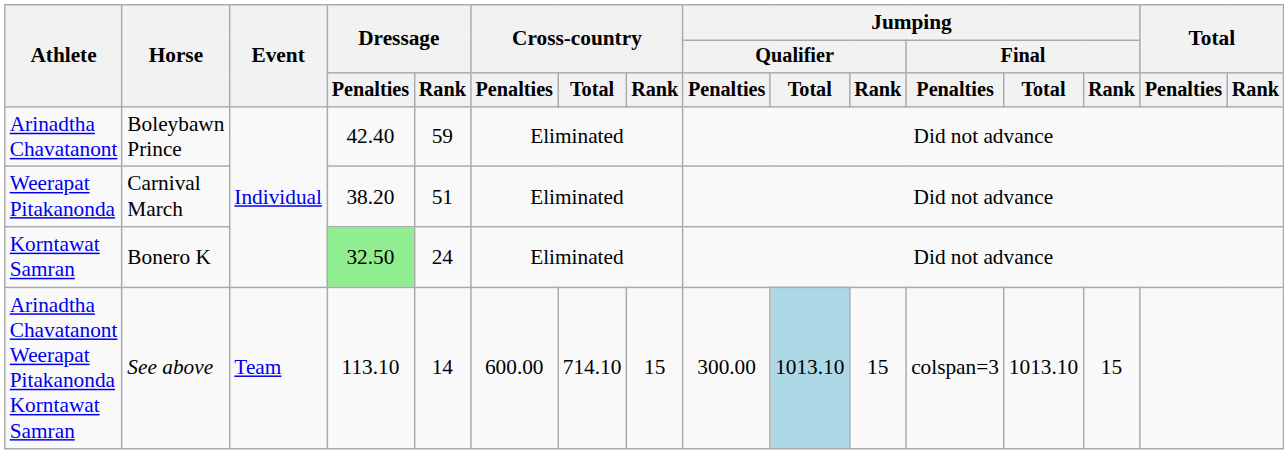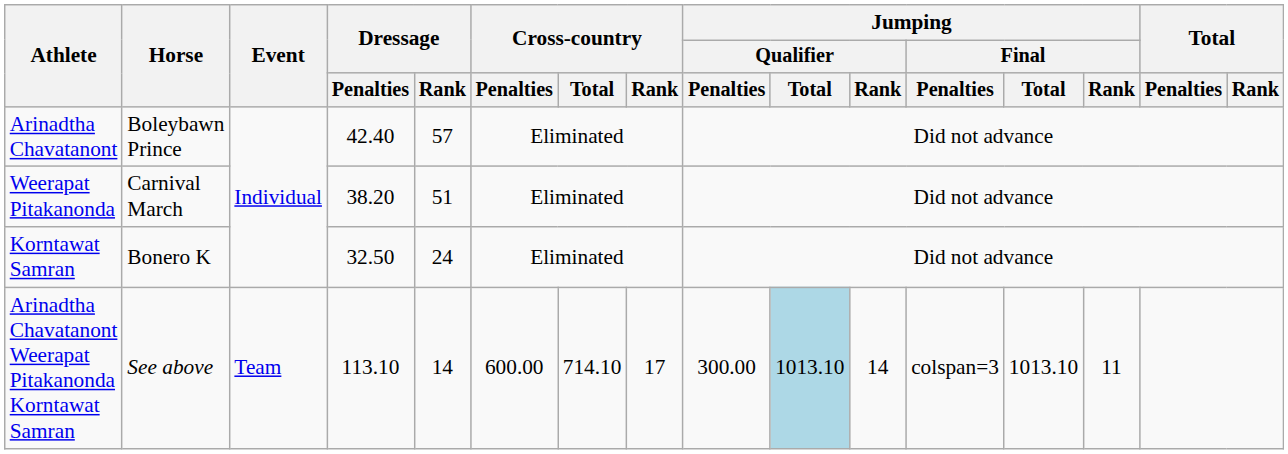(442, 136) 59 -> (442, 136) 57
(370, 257) lightgreen background -> (370, 257) no background
(655, 367) 15 -> (655, 367) 17
(878, 367) 15 -> (878, 367) 14
(1111, 367) 15 -> (1111, 367) 11
